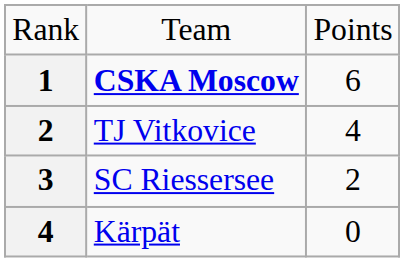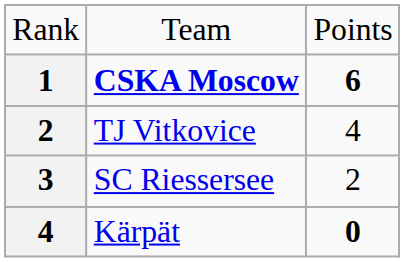(353, 79) normal -> (353, 79) bold
(353, 230) normal -> (353, 230) bold
